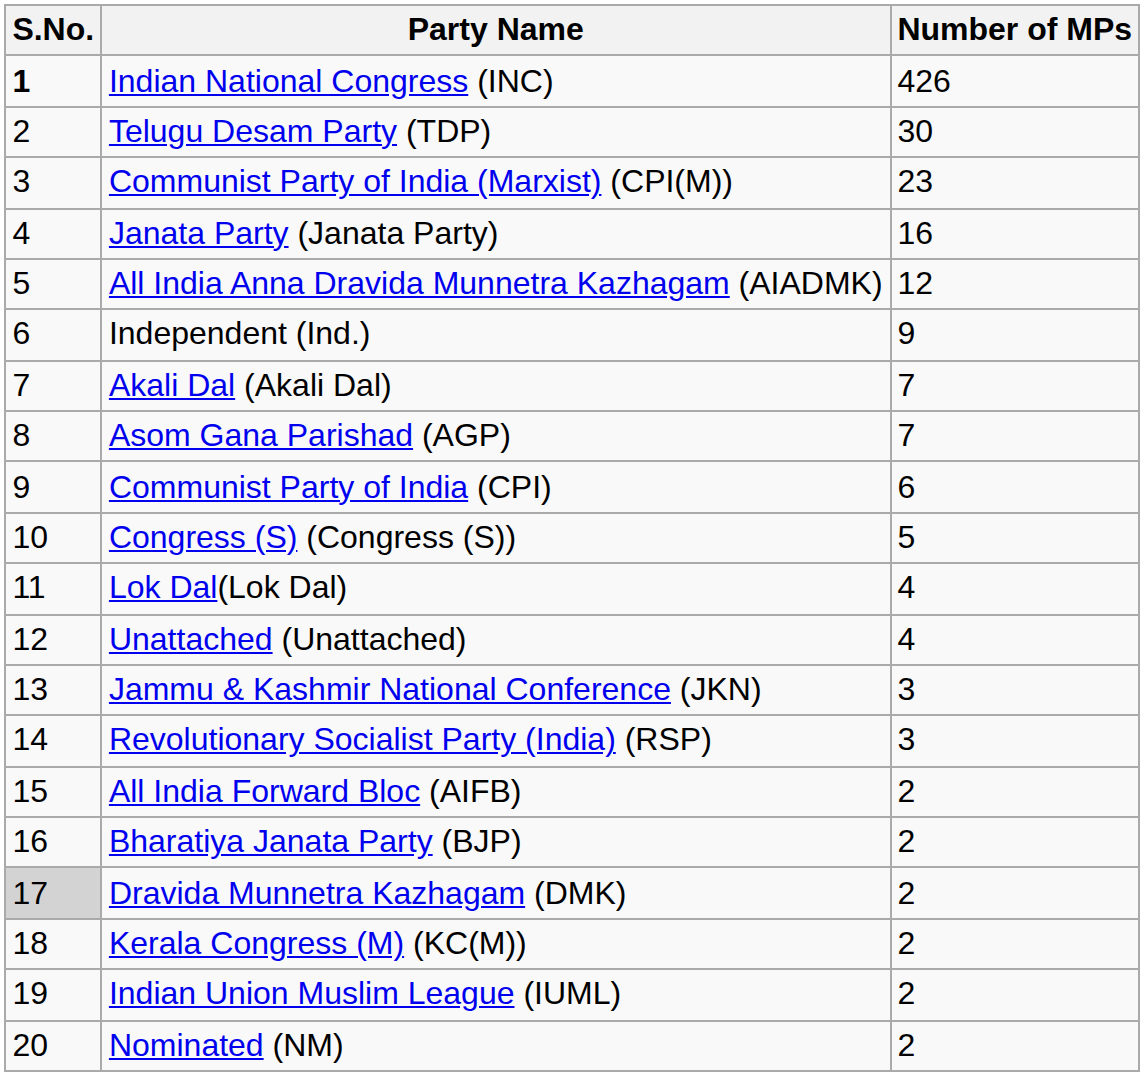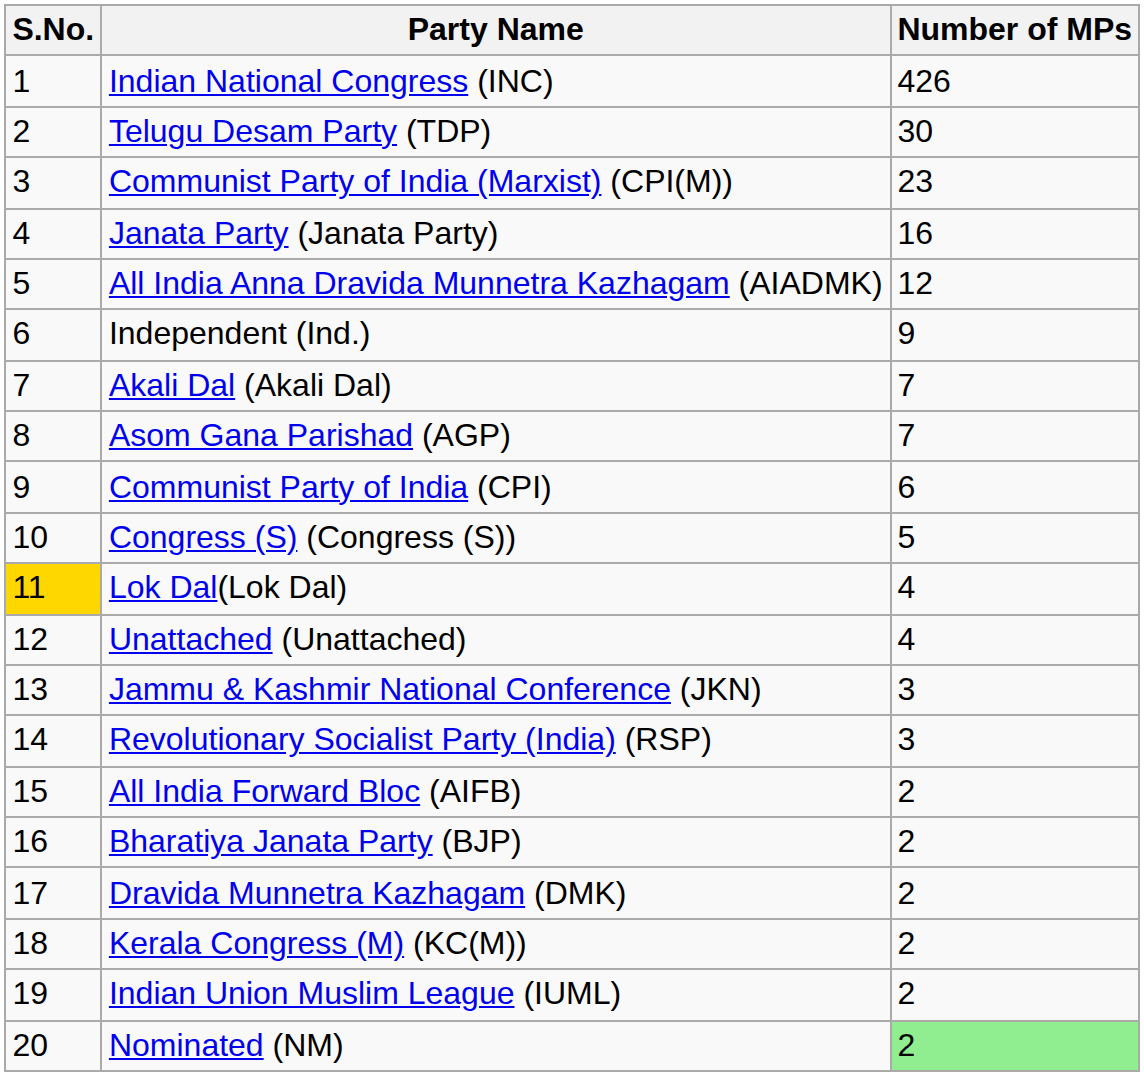(21, 80) bold -> (21, 80) normal
(29, 588) no background -> (29, 588) gold background
(30, 892) lightgrey background -> (30, 892) no background
(906, 1044) no background -> (906, 1044) lightgreen background
